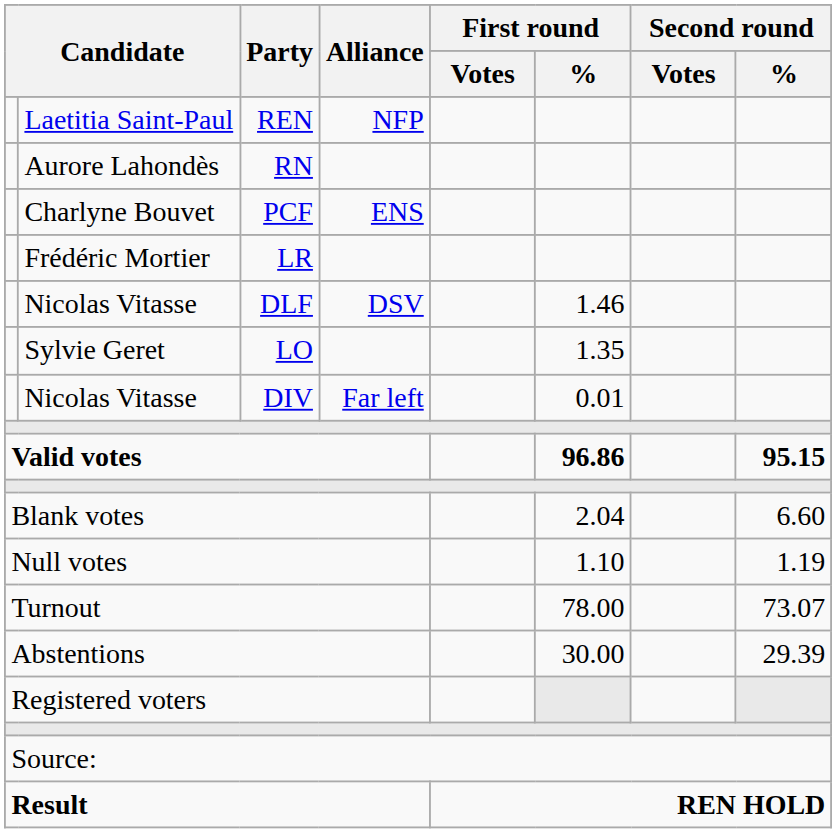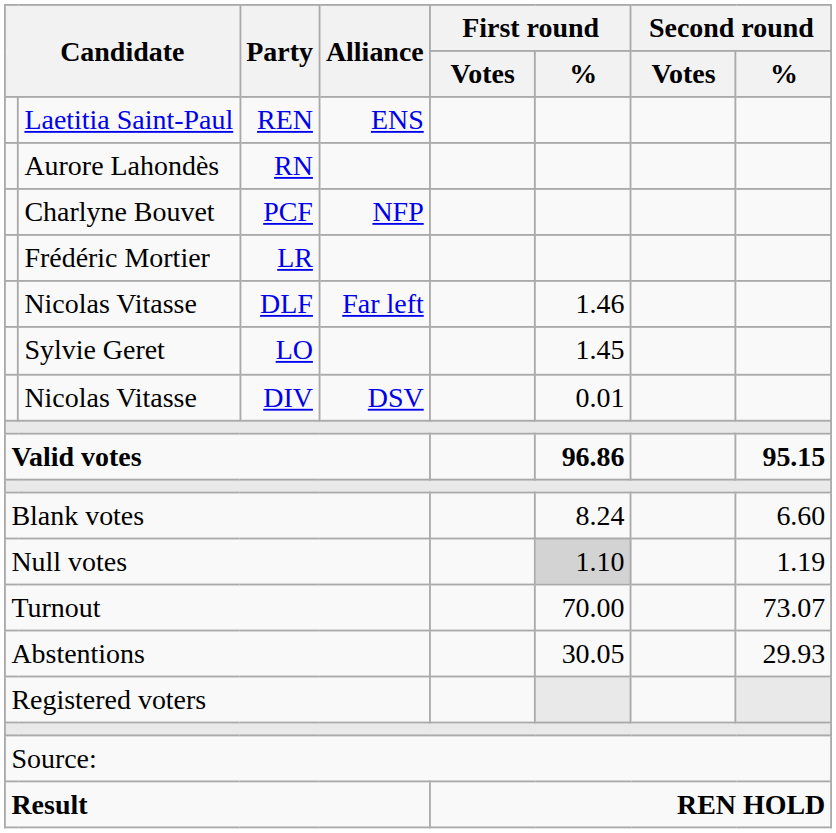(398, 119) NFP -> (397, 119) ENS
(397, 212) ENS -> (398, 212) NFP
(396, 304) DSV -> (383, 304) Far left
(600, 350) 1.35 -> (600, 350) 1.45
(383, 396) Far left -> (396, 396) DSV
(600, 514) 2.04 -> (600, 514) 8.24
(600, 560) no background -> (600, 560) lightgrey background
(593, 607) 78.00 -> (593, 607) 70.00
(593, 653) 30.00 -> (593, 653) 30.05
(794, 653) 29.39 -> (794, 653) 29.93
